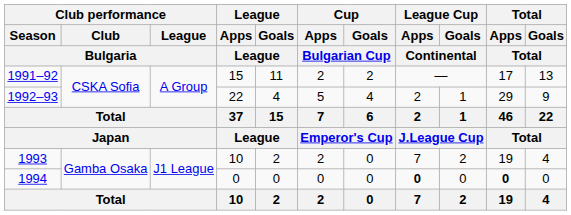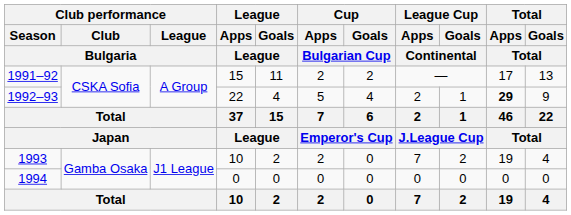(506, 96) normal -> (506, 96) bold
(417, 179) bold -> (417, 179) normal
(506, 179) bold -> (506, 179) normal
